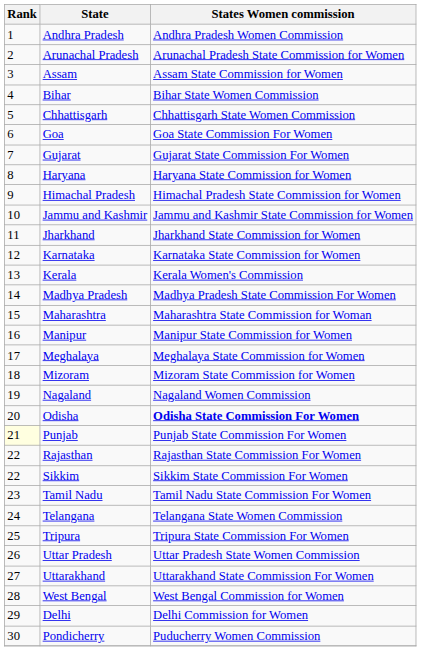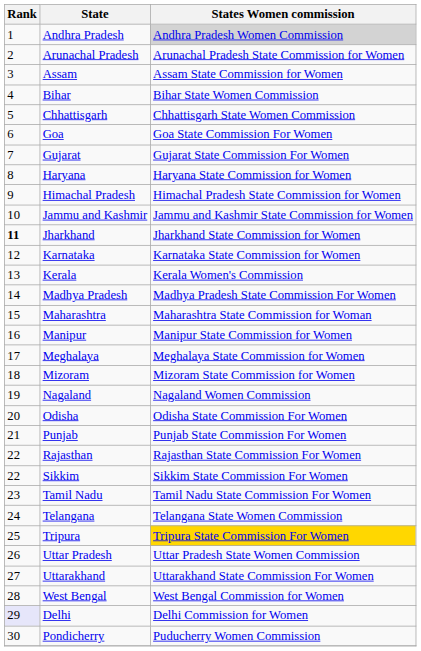(248, 34) no background -> (248, 34) lightgrey background
(13, 235) normal -> (13, 235) bold
(256, 415) bold -> (250, 415) normal
(14, 435) lightyellow background -> (14, 435) no background
(251, 535) no background -> (251, 535) gold background
(14, 615) no background -> (14, 615) lavender background
